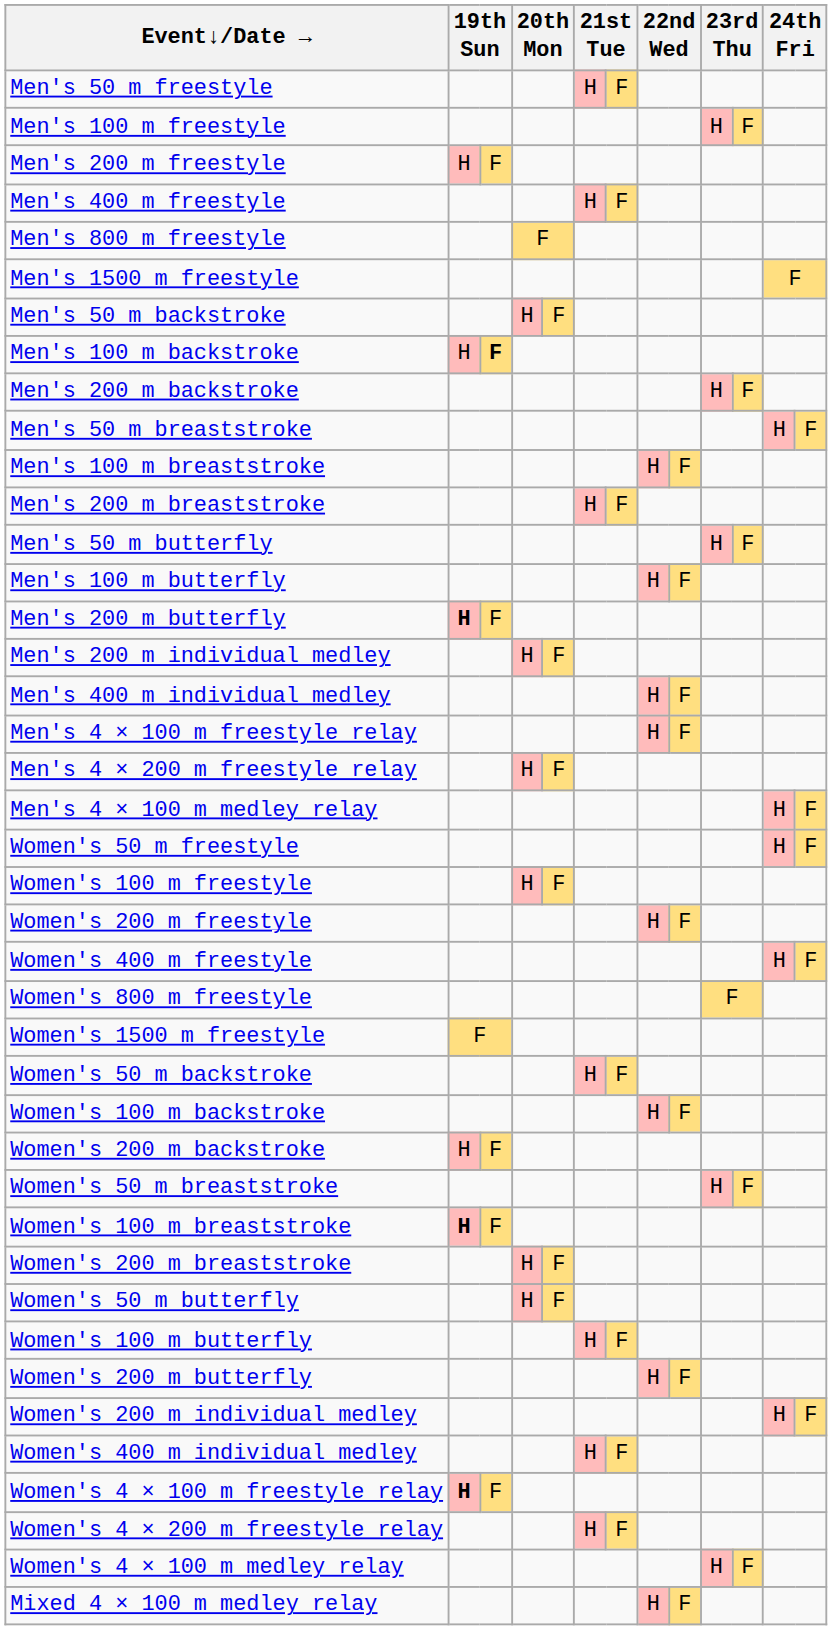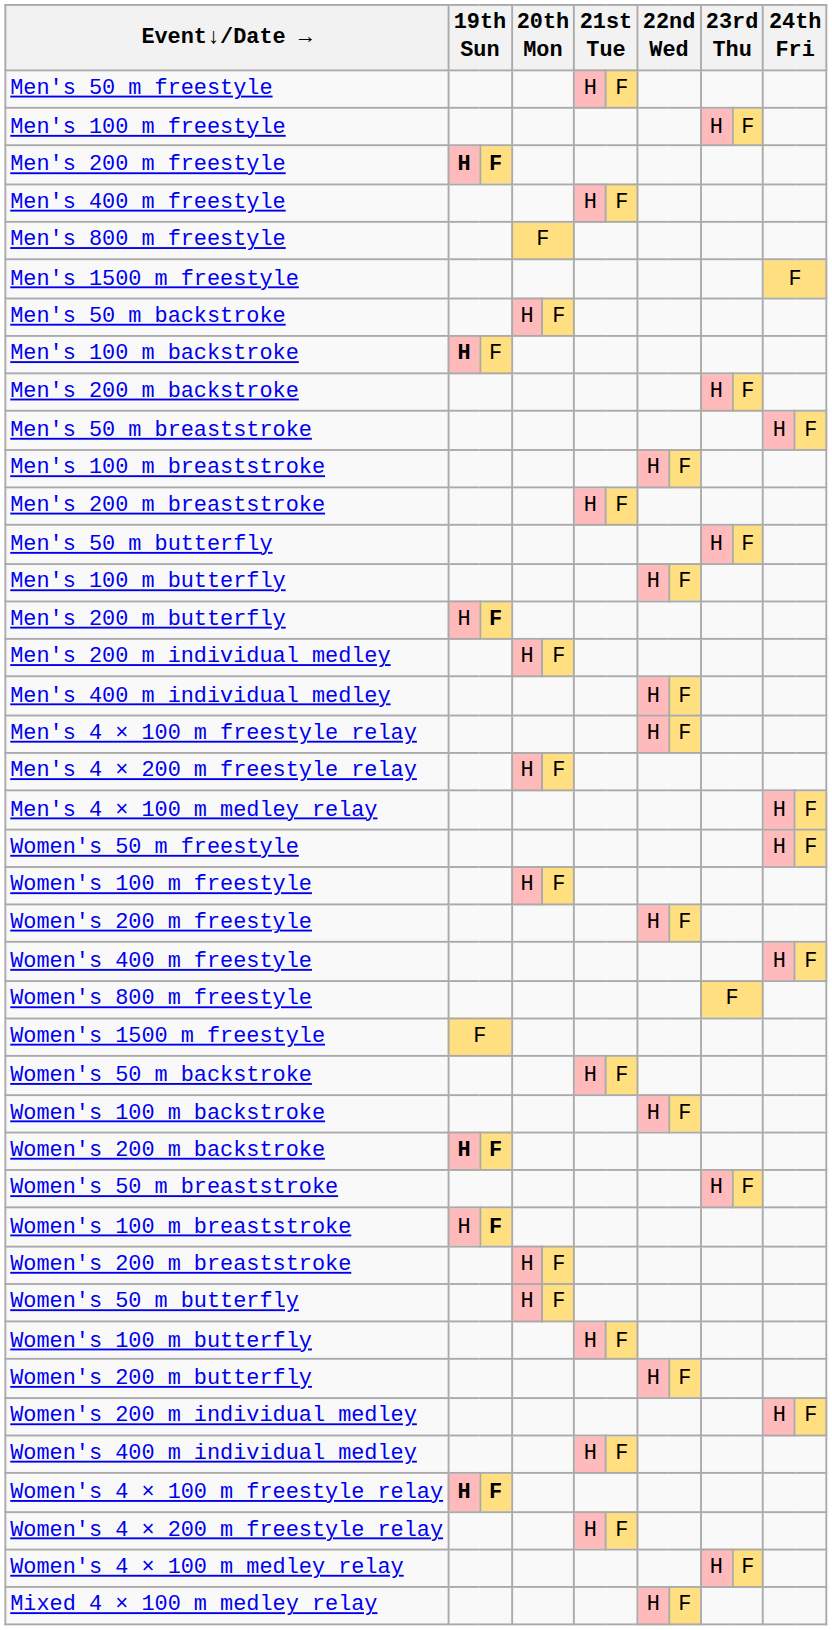(464, 164) normal -> (464, 164) bold
(496, 164) normal -> (496, 164) bold
(464, 354) normal -> (464, 354) bold
(496, 354) bold -> (496, 354) normal
(464, 620) bold -> (464, 620) normal
(496, 620) normal -> (496, 620) bold
(464, 1151) normal -> (464, 1151) bold
(496, 1151) normal -> (496, 1151) bold
(464, 1226) bold -> (464, 1226) normal
(496, 1226) normal -> (496, 1226) bold
(496, 1492) normal -> (496, 1492) bold
